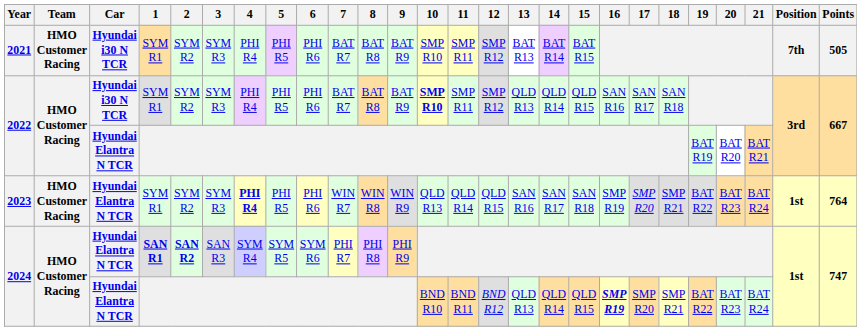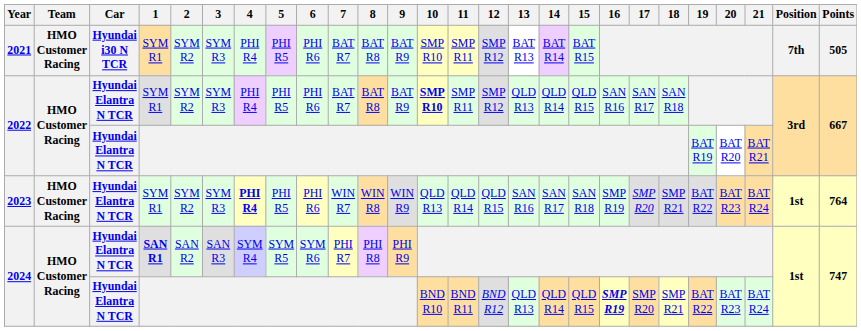(115, 100) Hyundai i30 N TCR -> (115, 100) Hyundai Elantra N TCR
(187, 251) bold -> (187, 251) normal
